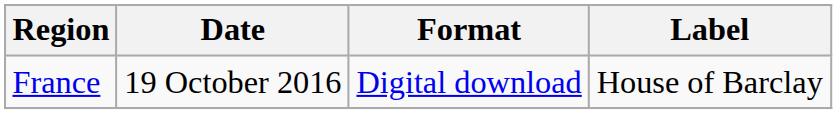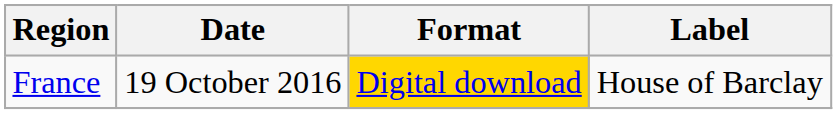(469, 81) no background -> (469, 81) gold background
